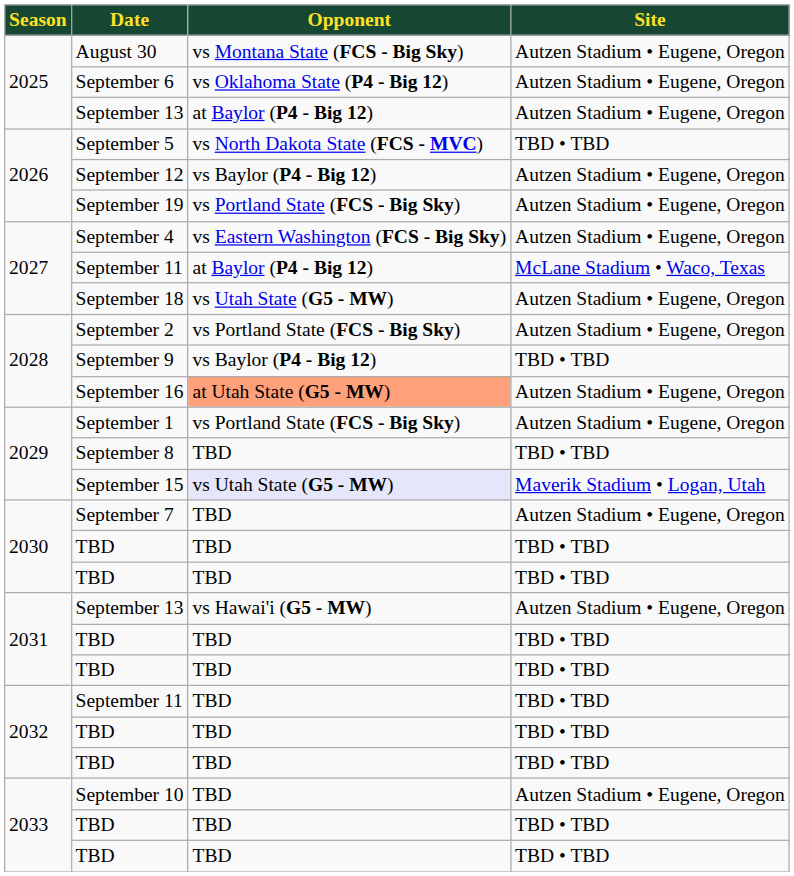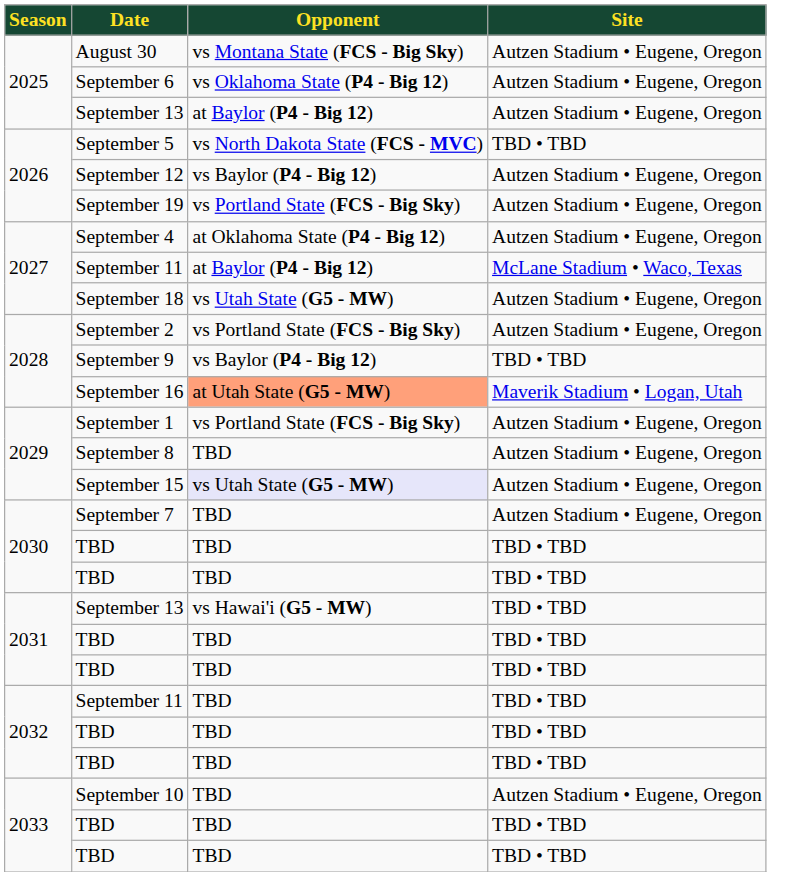(349, 236) vs Eastern Washington (FCS - Big Sky) -> (319, 236) at Oklahoma State (P4 - Big 12)
(650, 391) Autzen Stadium • Eugene, Oregon -> (617, 391) Maverik Stadium • Logan, Utah
(562, 453) TBD • TBD -> (627, 453) Autzen Stadium • Eugene, Oregon
(640, 484) Maverik Stadium • Logan, Utah -> (627, 484) Autzen Stadium • Eugene, Oregon
(650, 608) Autzen Stadium • Eugene, Oregon -> (539, 608) TBD • TBD
